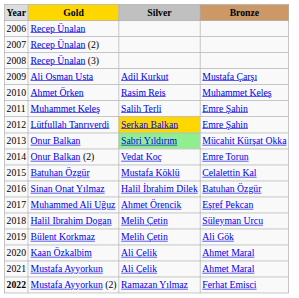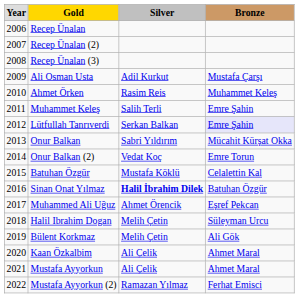(150, 124) gold background -> (150, 124) no background
(225, 124) no background -> (231, 124) lavender background
(149, 141) lightgreen background -> (149, 141) no background
(159, 189) normal -> (162, 189) bold
(16, 285) bold -> (16, 285) normal
